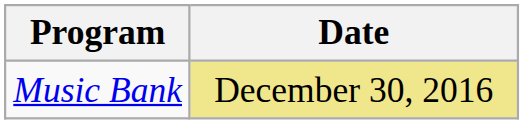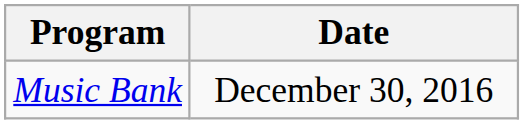(354, 88) khaki background -> (354, 88) no background
